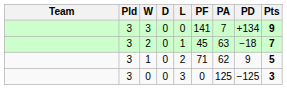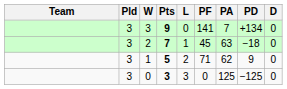columns swapped: (165, 12) <-> (272, 12)
